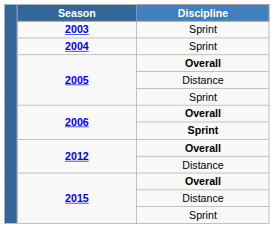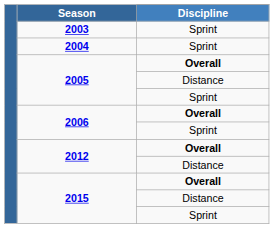(203, 131) bold -> (203, 131) normal
